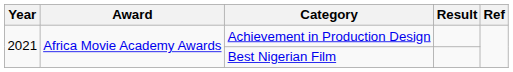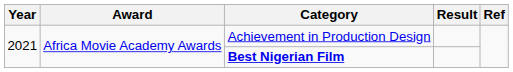(282, 57) normal -> (286, 57) bold
